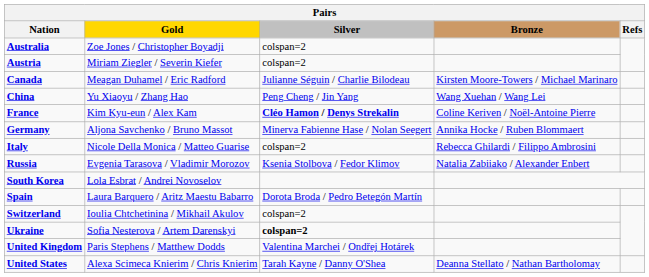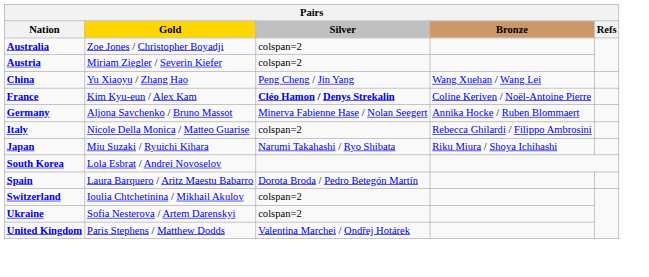- row: (24, 79)
+ row: (21, 146)
- row: (22, 163)
(285, 230) bold -> (280, 213) normal
- row: (37, 264)
